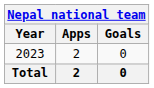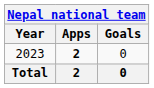(76, 54) normal -> (76, 54) bold
